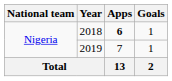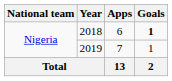(120, 31) bold -> (120, 31) normal
(151, 31) normal -> (151, 31) bold
